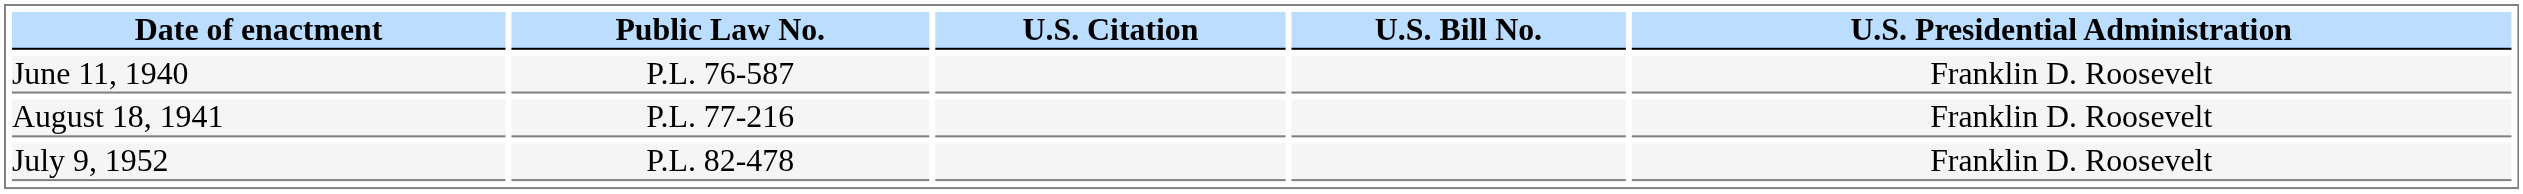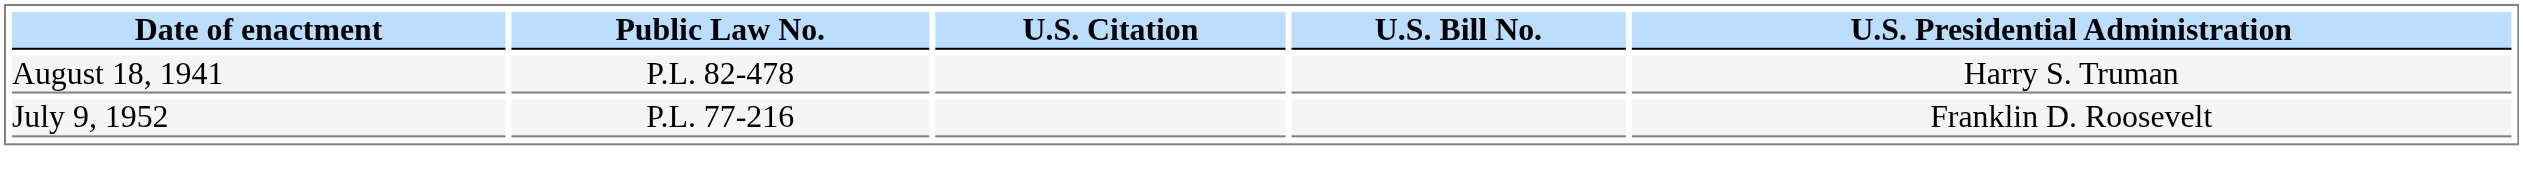- row: (100, 73)
(720, 116) P.L. 77-216 -> (720, 73) P.L. 82-478
(2071, 116) Franklin D. Roosevelt -> (2071, 73) Harry S. Truman
(720, 160) P.L. 82-478 -> (720, 116) P.L. 77-216
